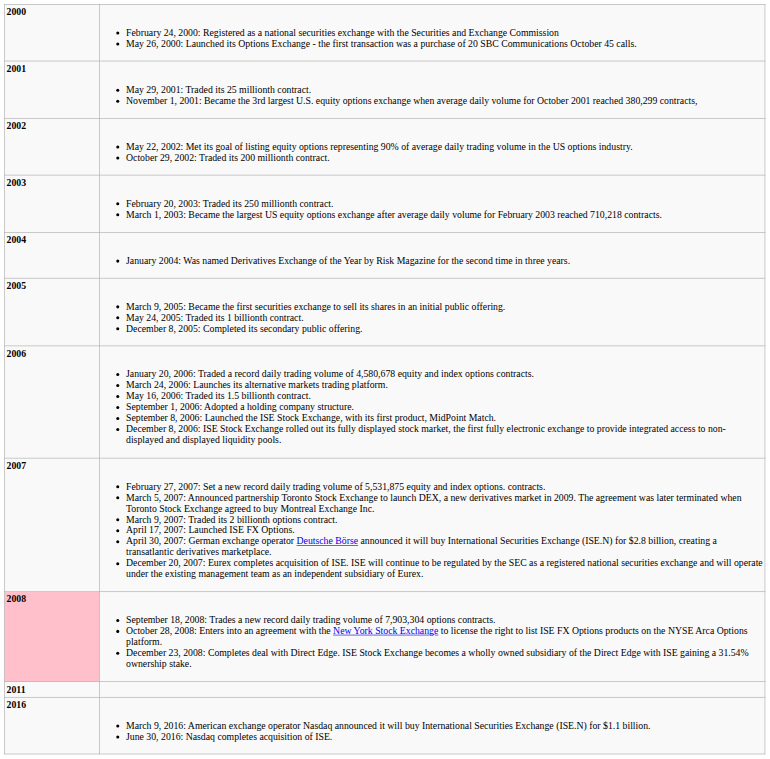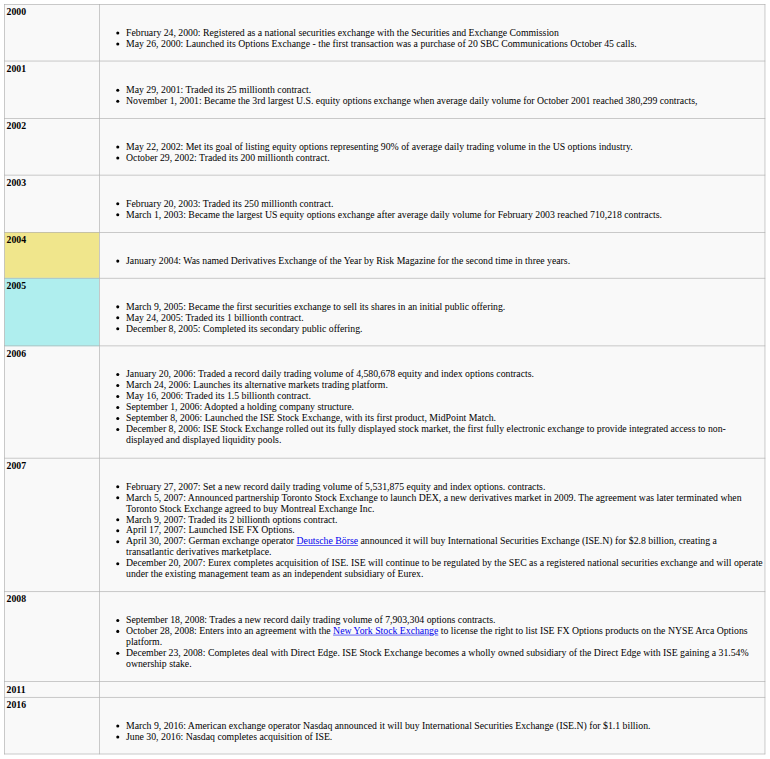(16, 240) no background -> (16, 240) khaki background
(16, 286) no background -> (16, 286) paleturquoise background
(16, 599) pink background -> (16, 599) no background
